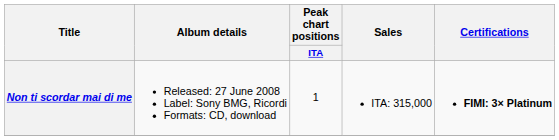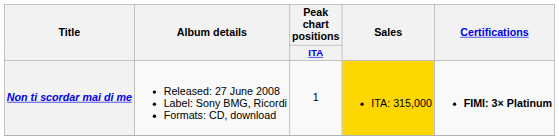(388, 104) no background -> (388, 104) gold background
